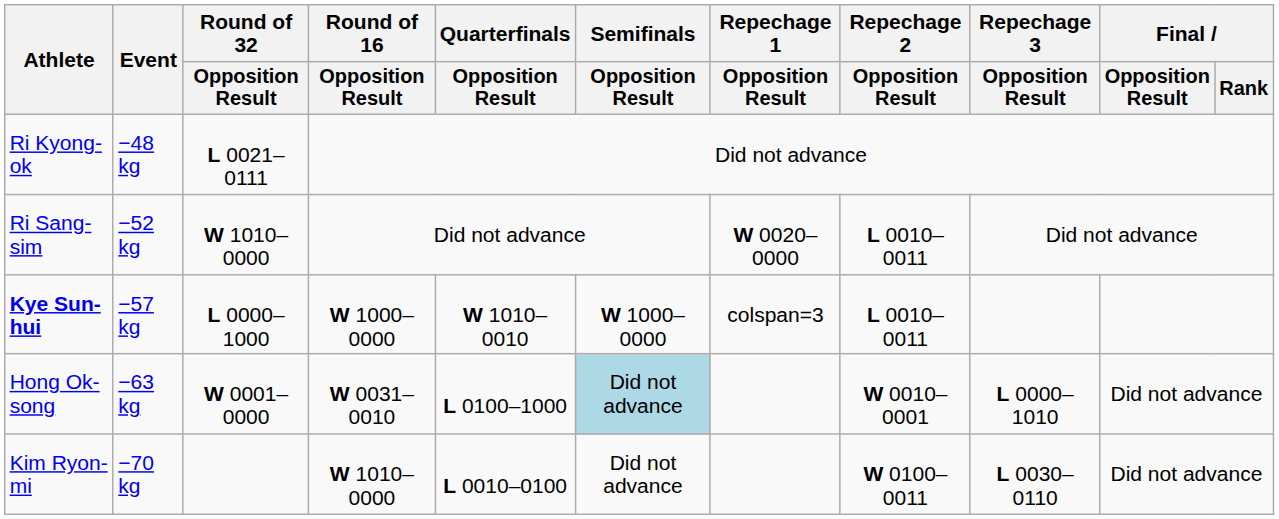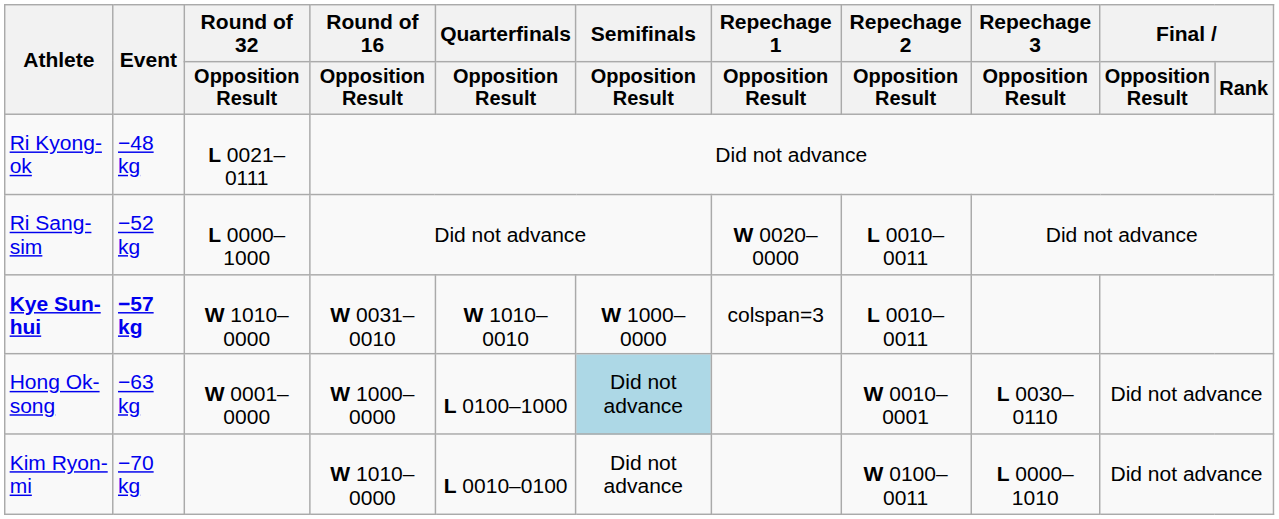(246, 247) W 1010–0000 -> (247, 247) L 0000–1000
(136, 315) normal -> (136, 315) bold
(246, 326) L 0000–1000 -> (247, 326) W 1010–0000
(372, 326) W 1000–0000 -> (372, 326) W 0031–0010
(372, 406) W 0031–0010 -> (372, 406) W 1000–0000
(1035, 406) L 0000–1010 -> (1035, 406) L 0030–0110
(1035, 486) L 0030–0110 -> (1035, 486) L 0000–1010
